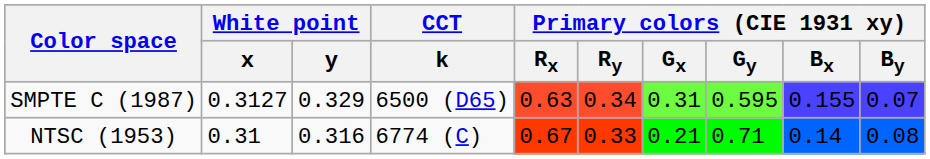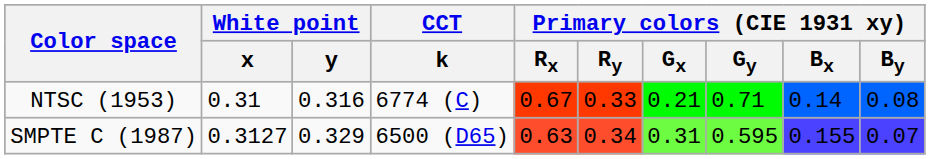rows swapped: (104, 136) <-> (104, 100)
